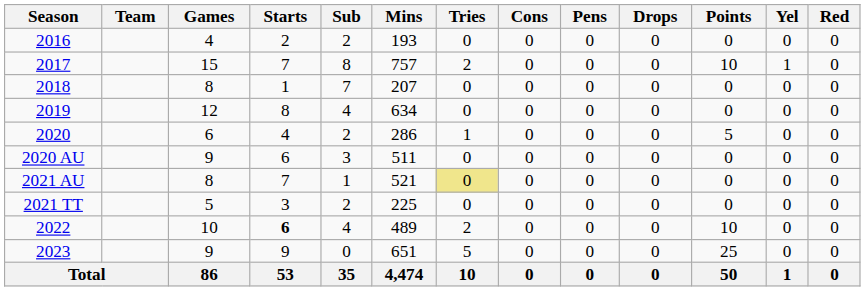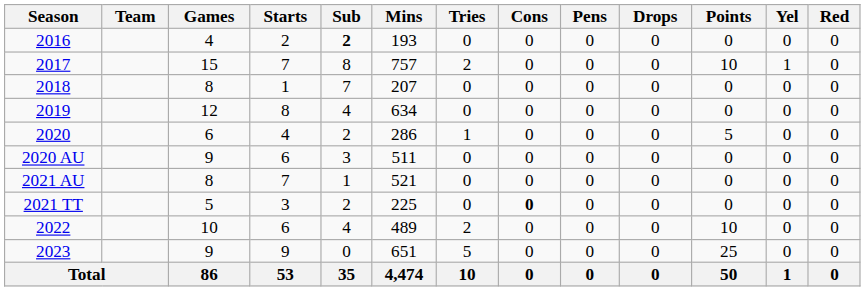(346, 40) normal -> (346, 40) bold
(467, 180) khaki background -> (467, 180) no background
(529, 204) normal -> (529, 204) bold
(285, 227) bold -> (285, 227) normal
